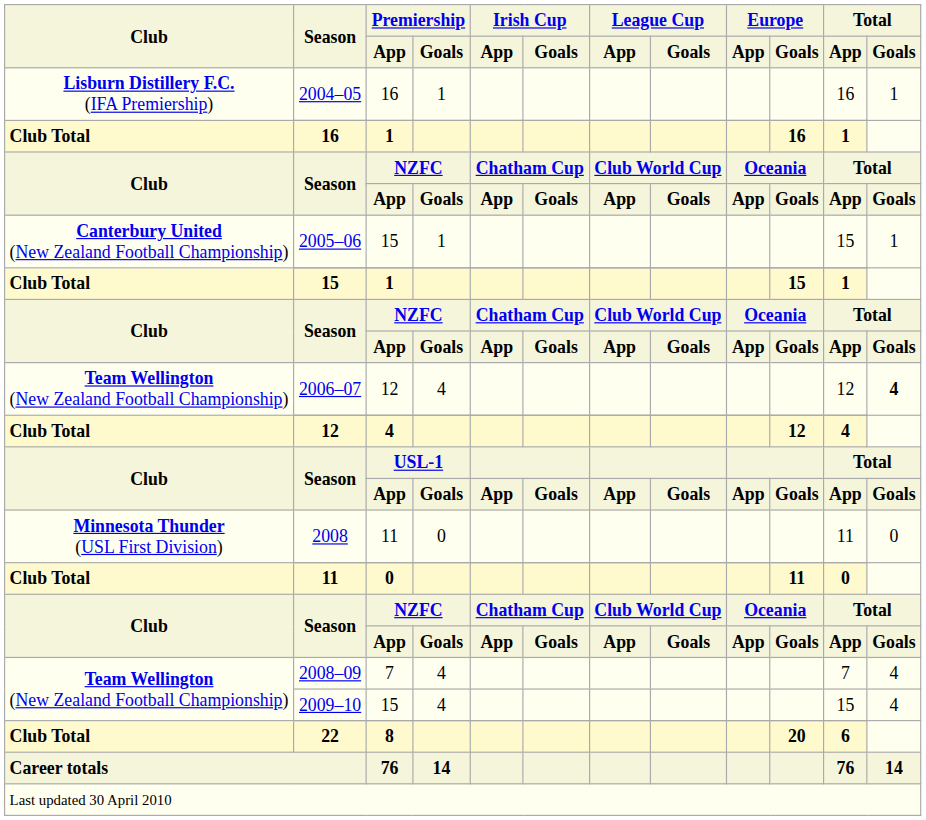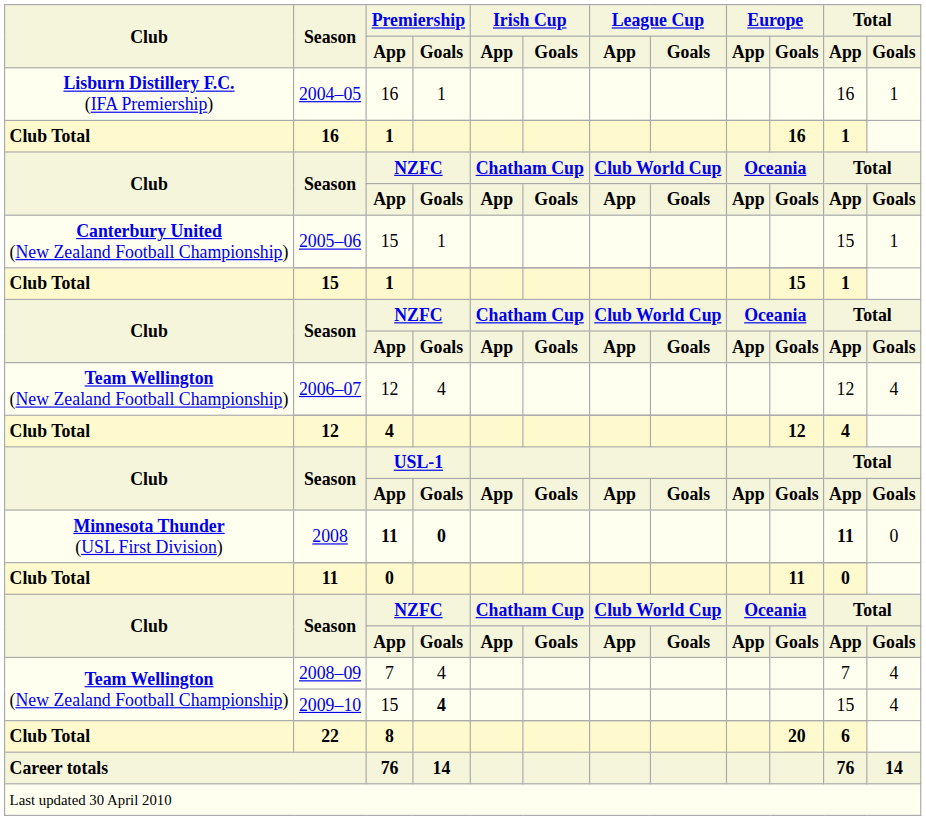(894, 388) bold -> (894, 388) normal
(390, 536) normal -> (390, 536) bold
(442, 536) normal -> (442, 536) bold
(845, 536) normal -> (845, 536) bold
(442, 704) normal -> (442, 704) bold
